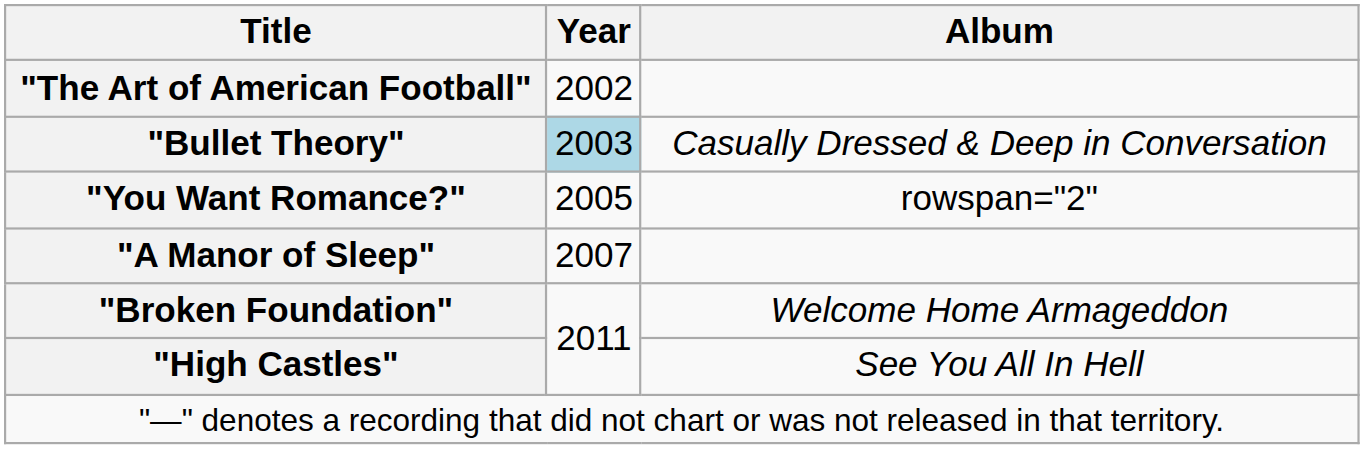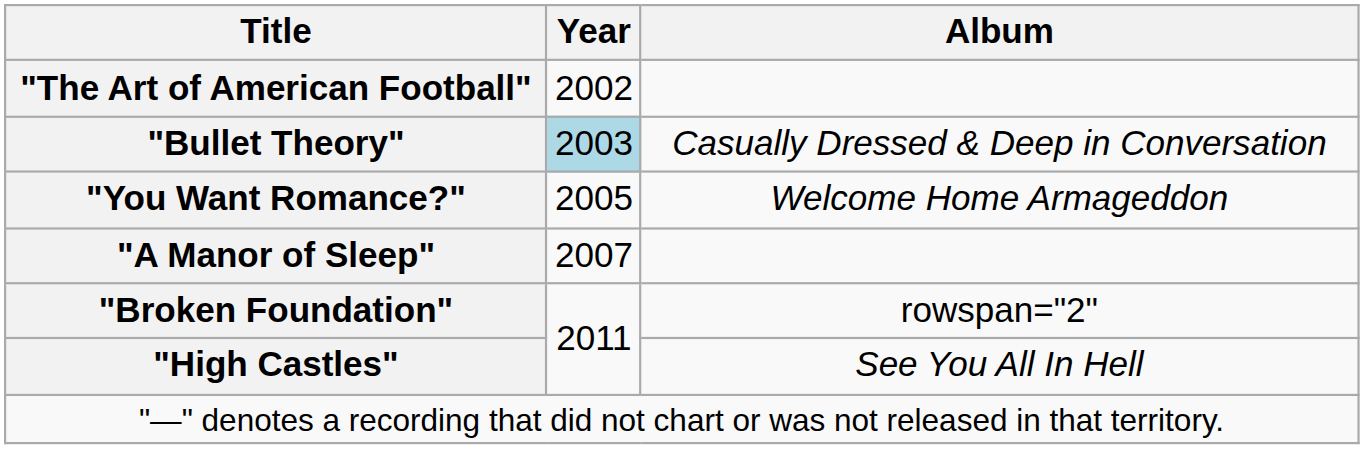(999, 198) rowspan="2" -> (999, 198) Welcome Home Armageddon
(999, 310) Welcome Home Armageddon -> (999, 310) rowspan="2"
